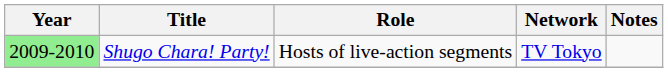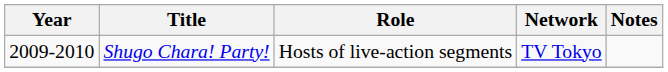(52, 51) lightgreen background -> (52, 51) no background
